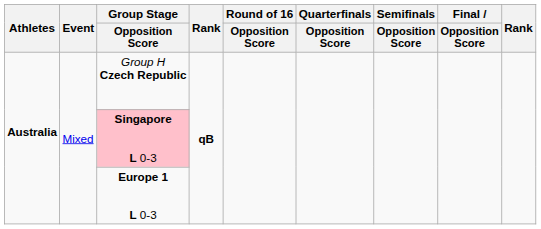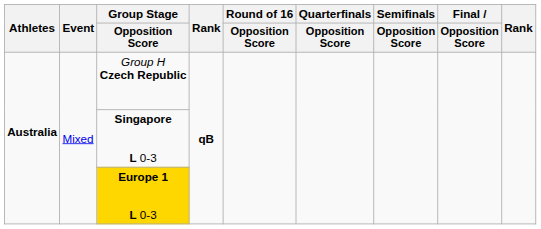(143, 139) pink background -> (143, 139) no background
(143, 196) no background -> (143, 196) gold background
